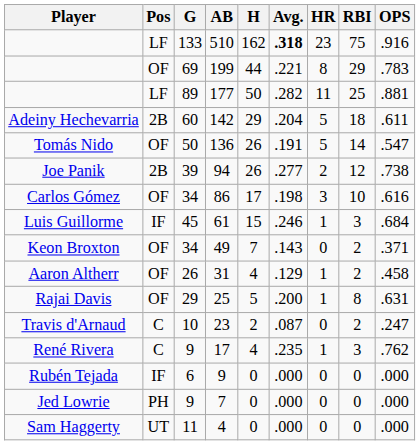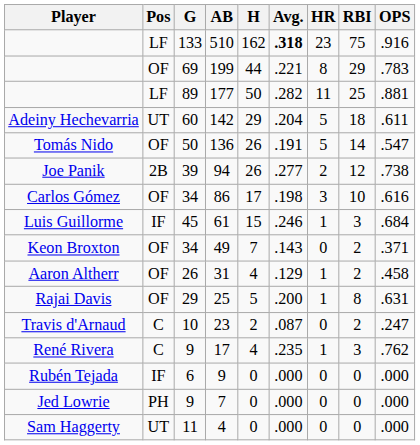(158, 119) 2B -> (158, 119) UT
